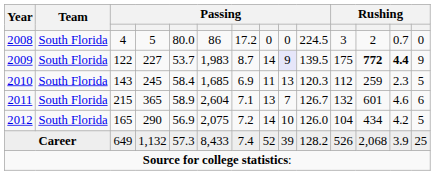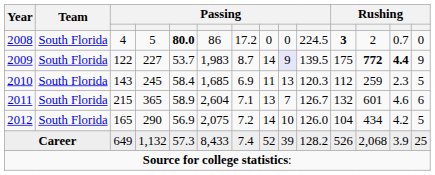(184, 40) normal -> (184, 40) bold
(343, 40) normal -> (343, 40) bold
